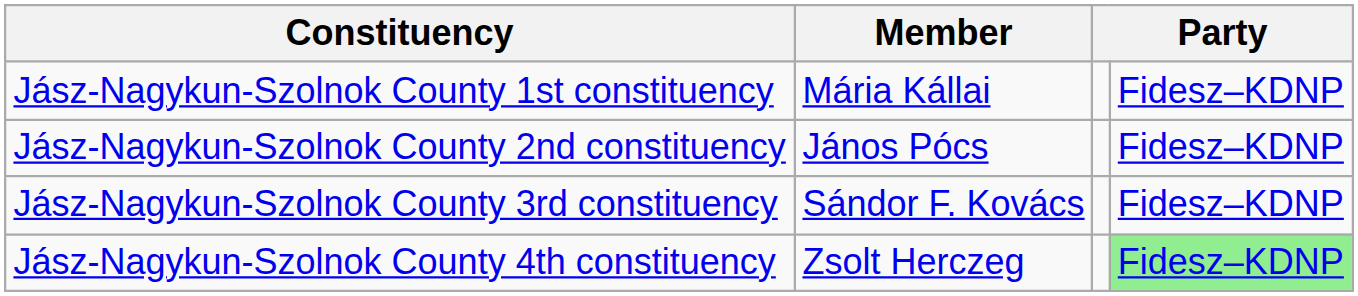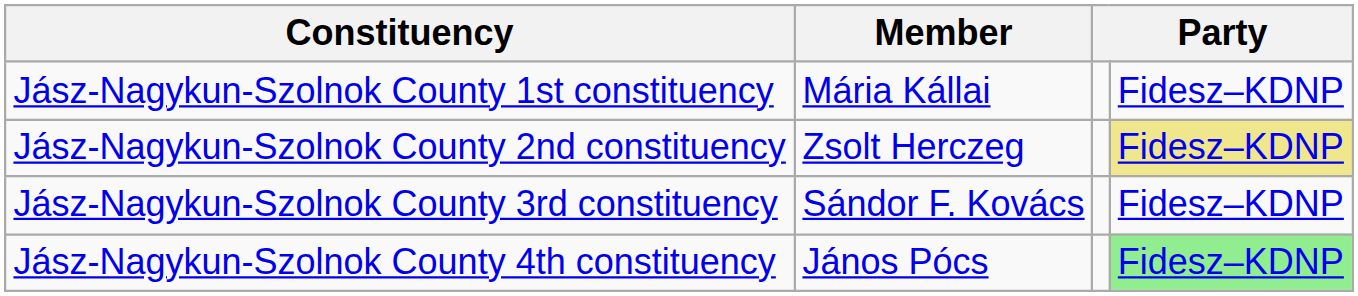(895, 147) János Pócs -> (913, 147) Zsolt Herczeg
(1231, 147) no background -> (1231, 147) khaki background
(913, 261) Zsolt Herczeg -> (895, 261) János Pócs
